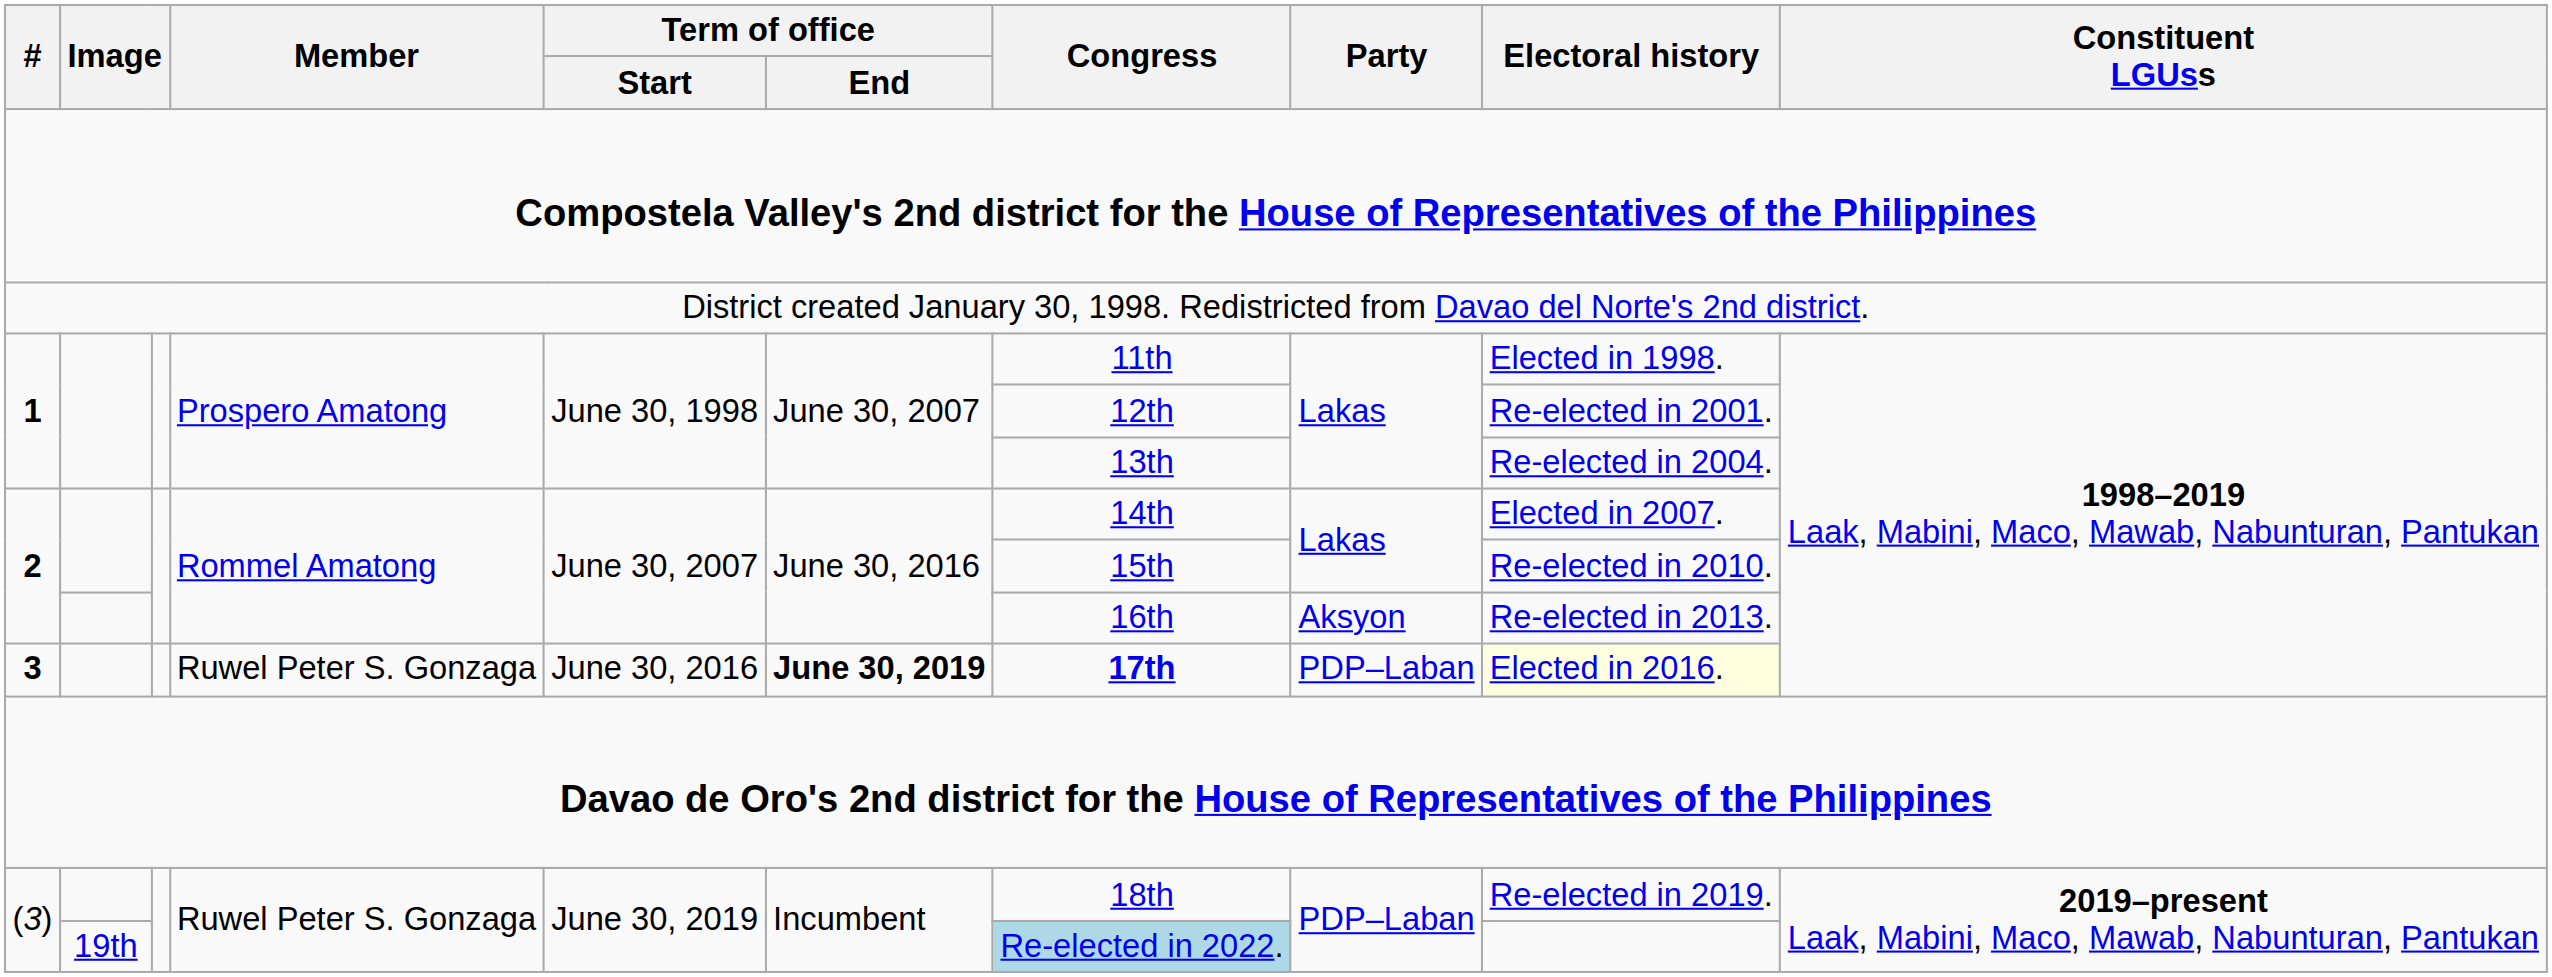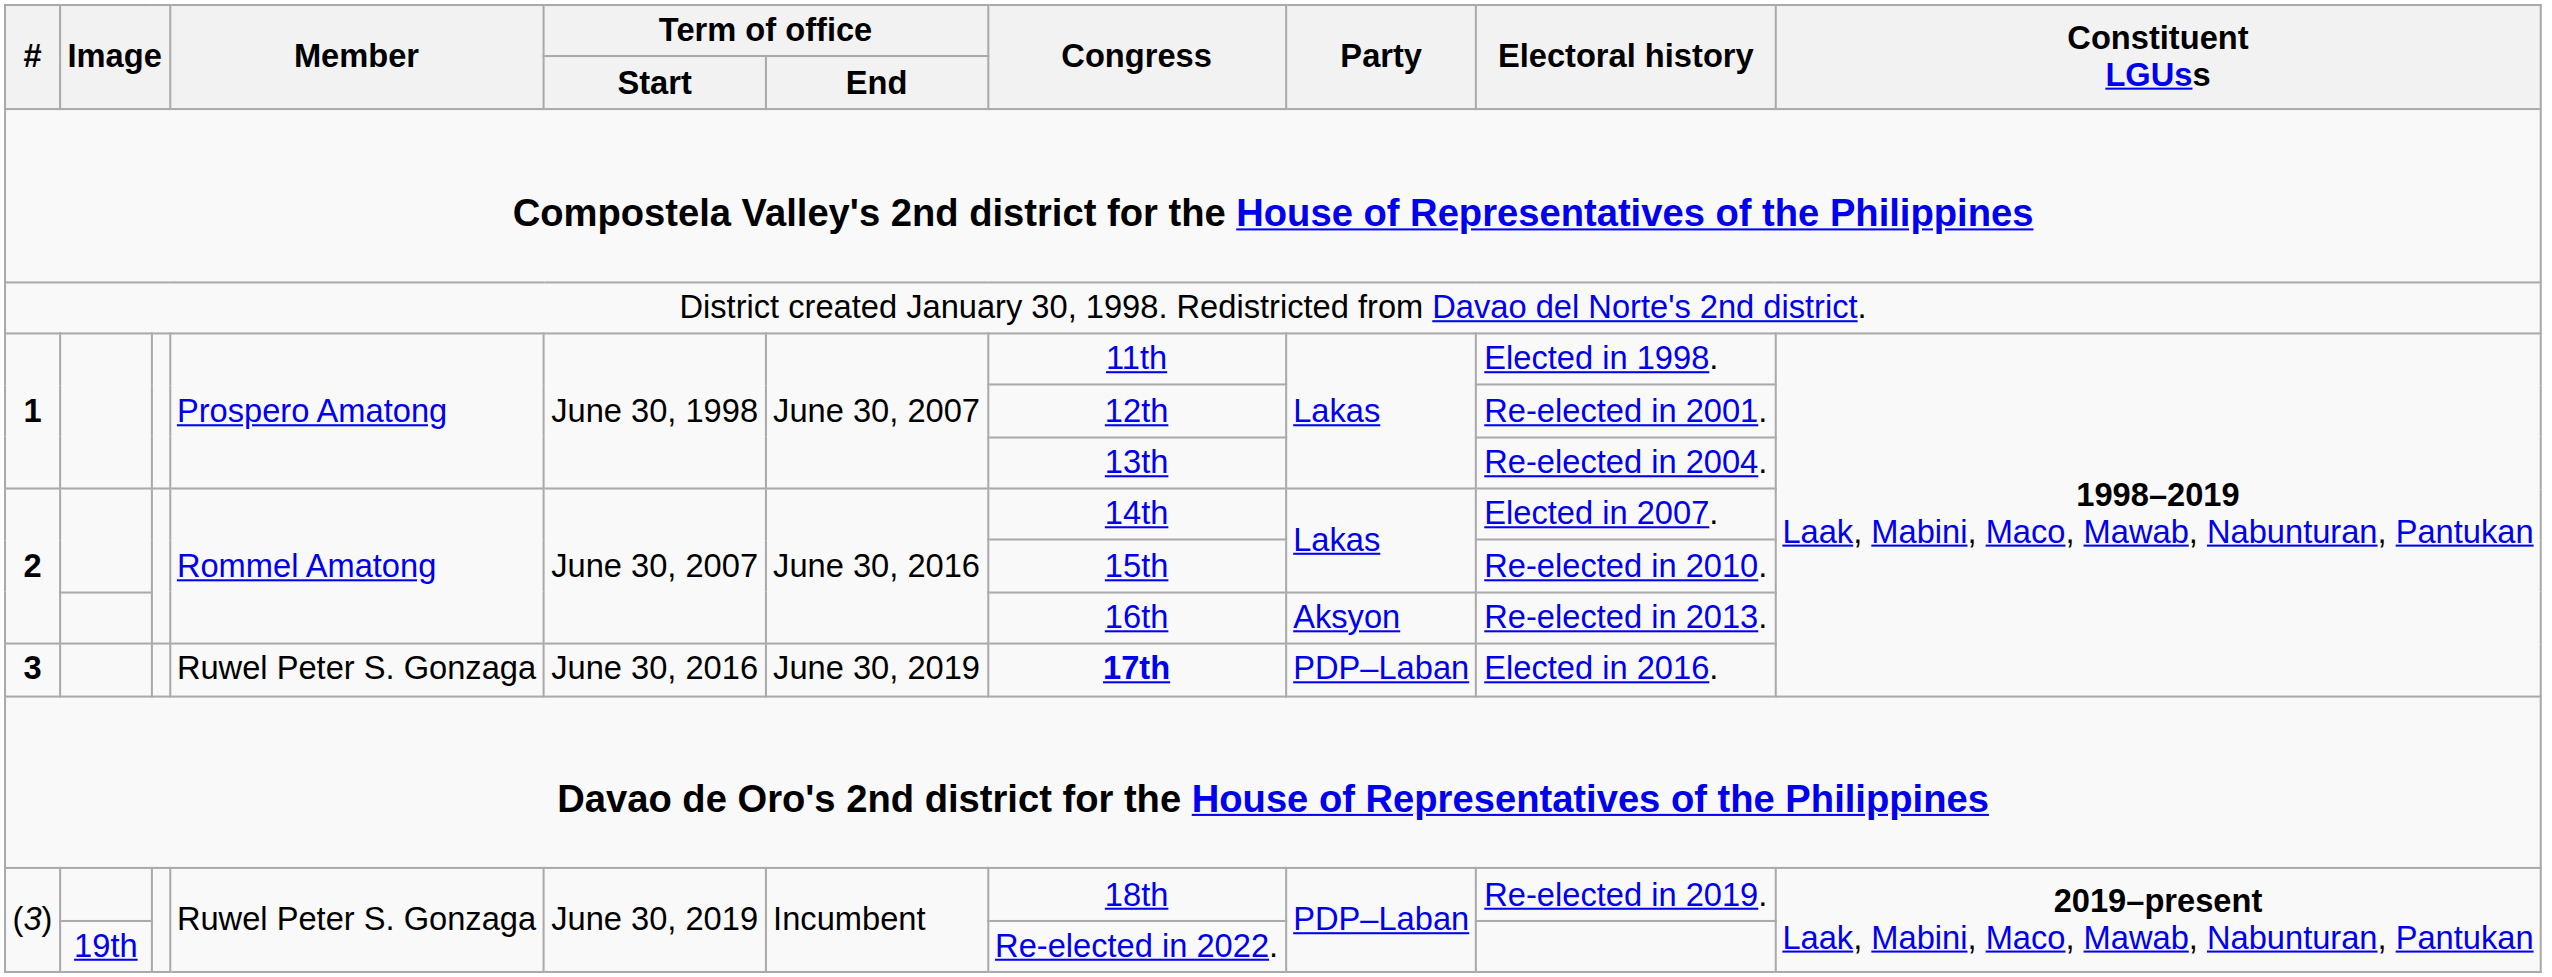(879, 669) bold -> (877, 669) normal
(1607, 669) lightyellow background -> (1601, 669) no background
(1142, 945) lightblue background -> (1137, 945) no background
